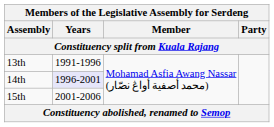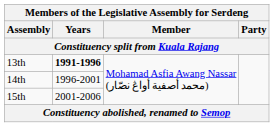(78, 63) normal -> (78, 63) bold
(78, 79) lavender background -> (78, 79) no background
